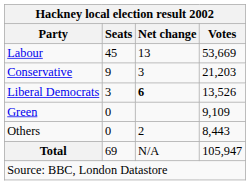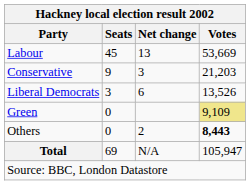(141, 92) bold -> (141, 92) normal
(216, 111) no background -> (216, 111) khaki background
(216, 131) normal -> (216, 131) bold
